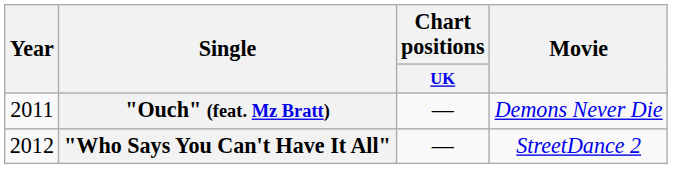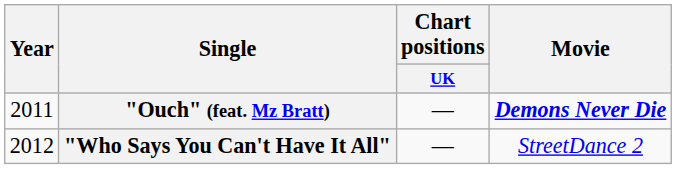(579, 110) normal -> (581, 110) bold
